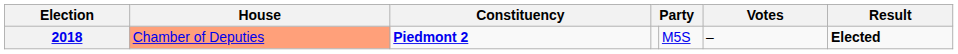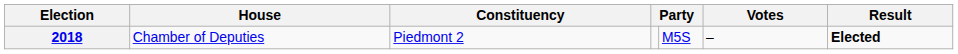(198, 37) lightsalmon background -> (198, 37) no background
(431, 37) bold -> (428, 37) normal
